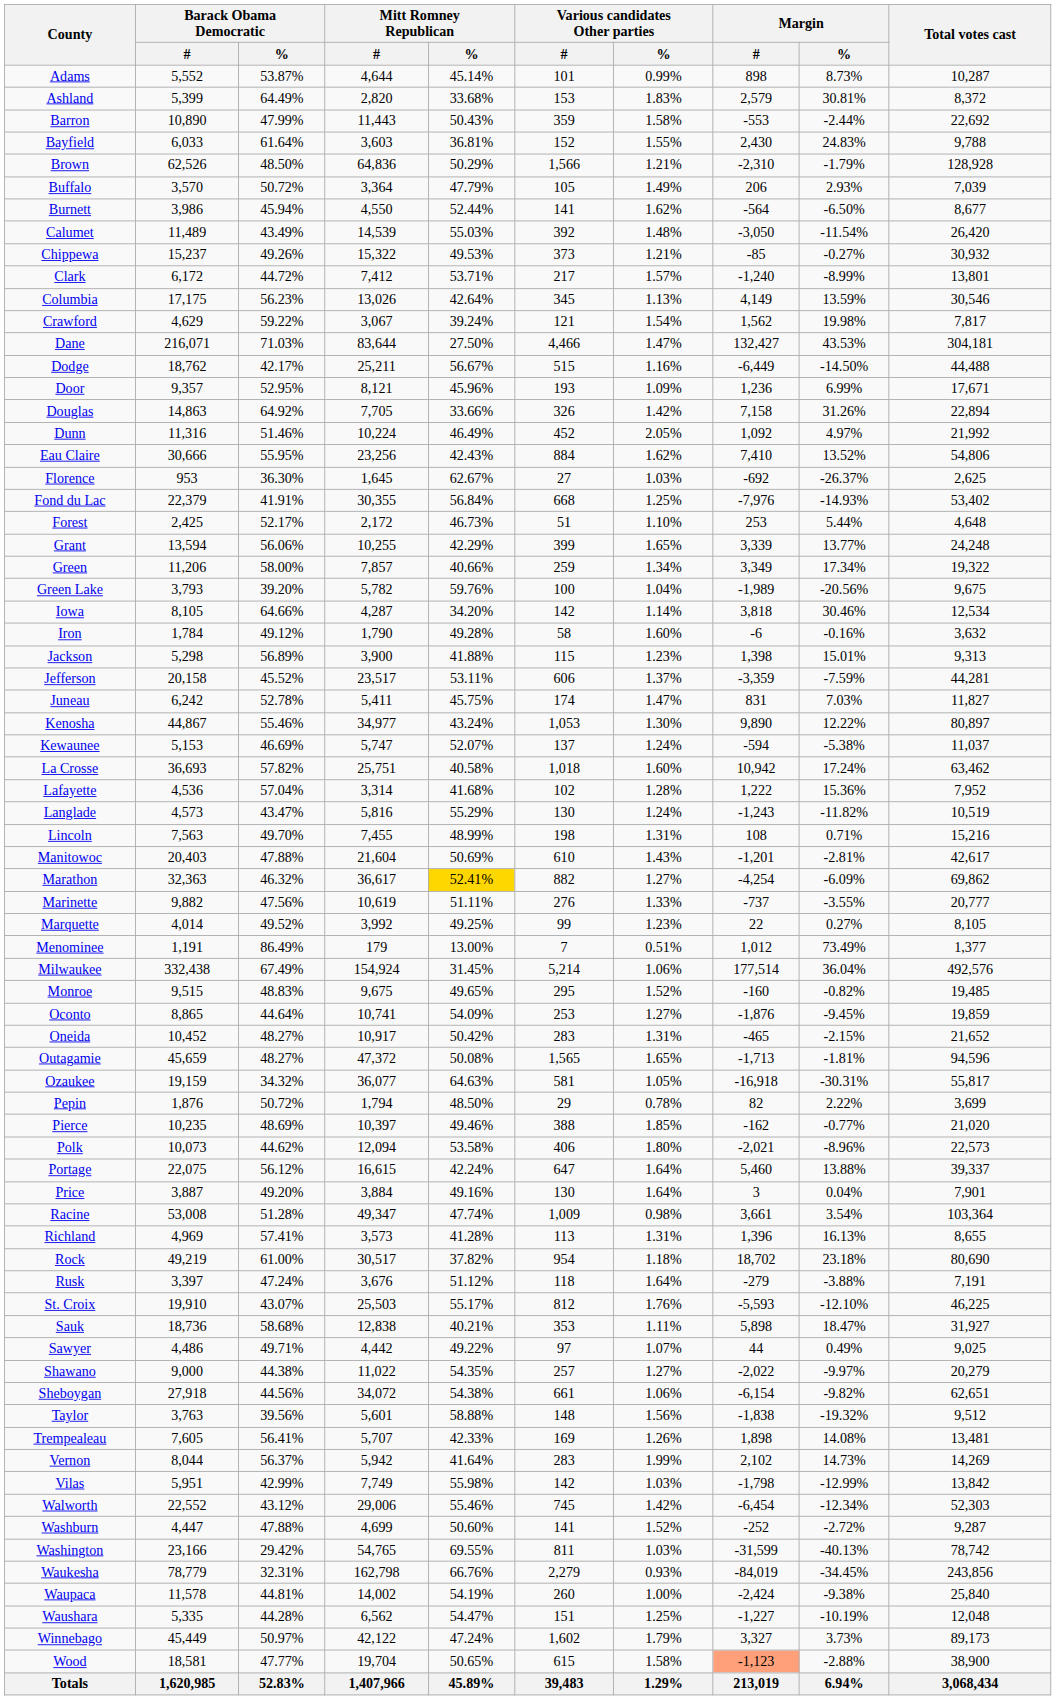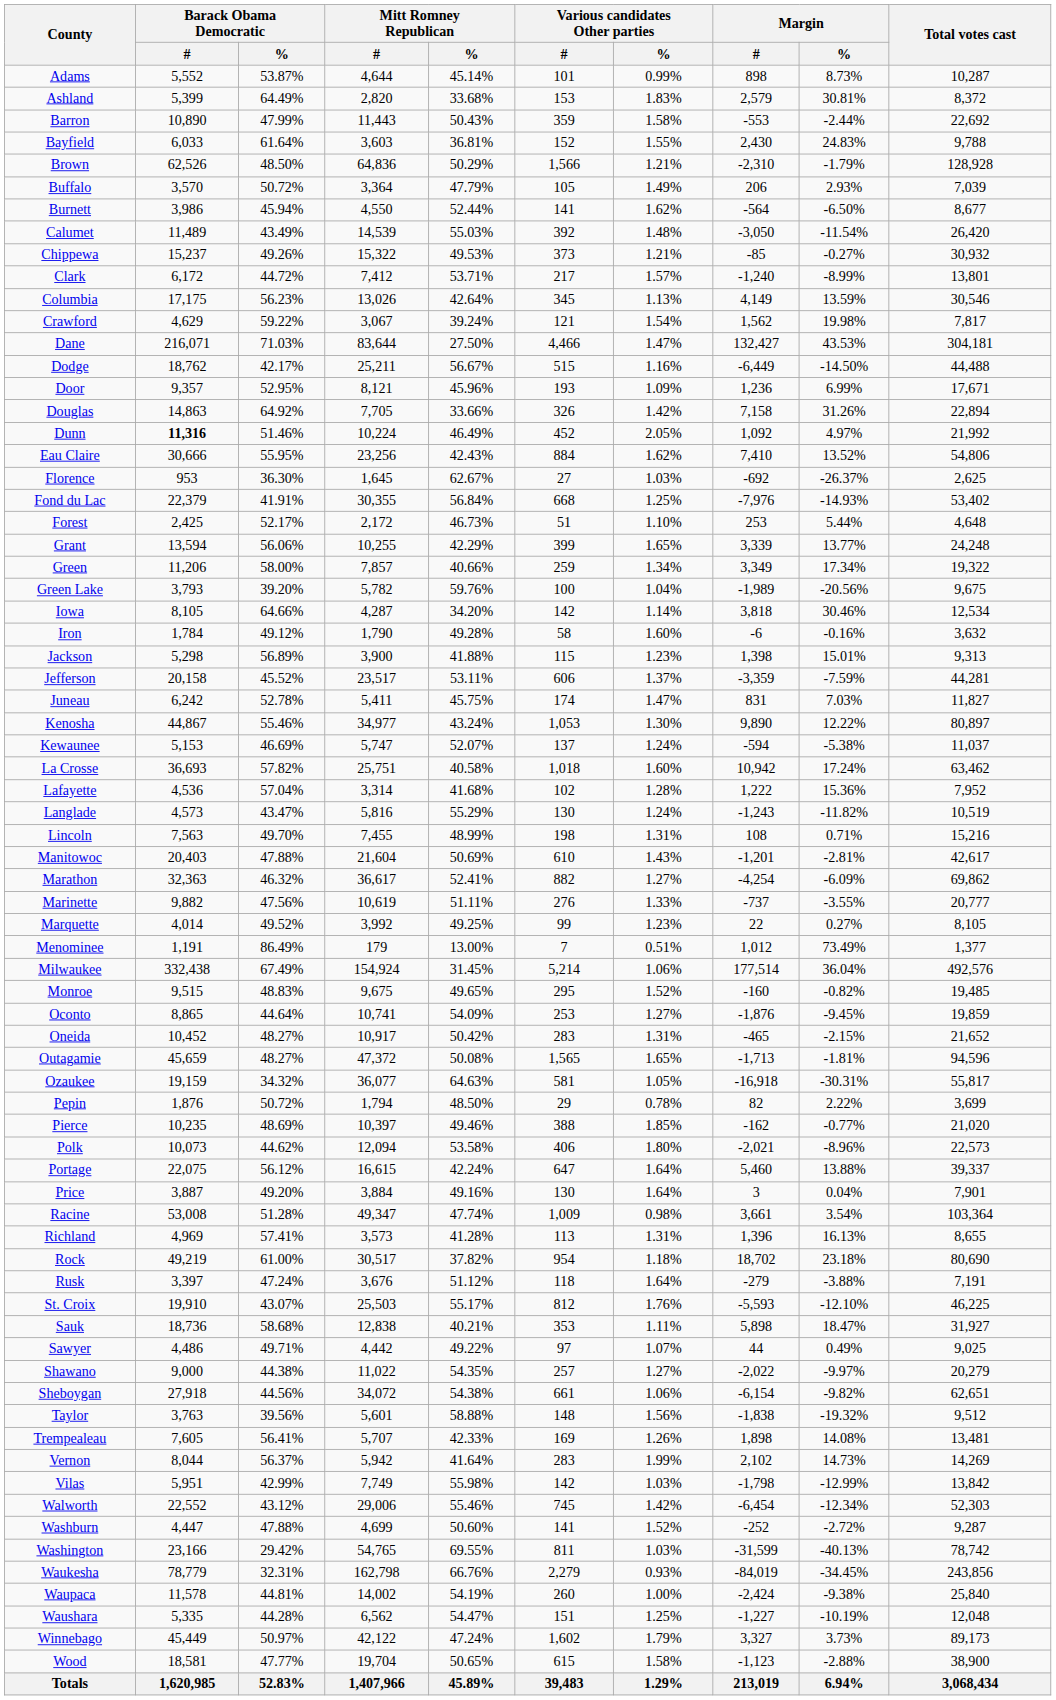(187, 433) normal -> (187, 433) bold
(471, 880) gold background -> (471, 880) no background
(756, 1661) lightsalmon background -> (756, 1661) no background
